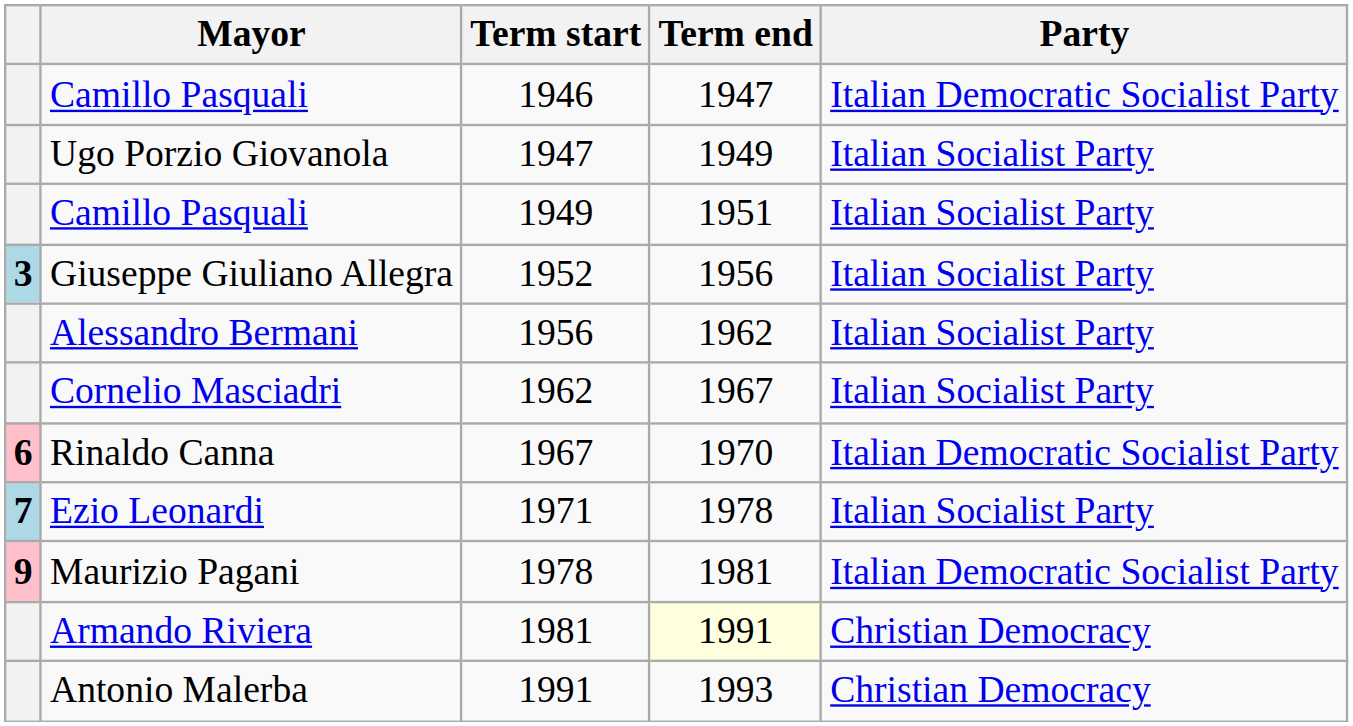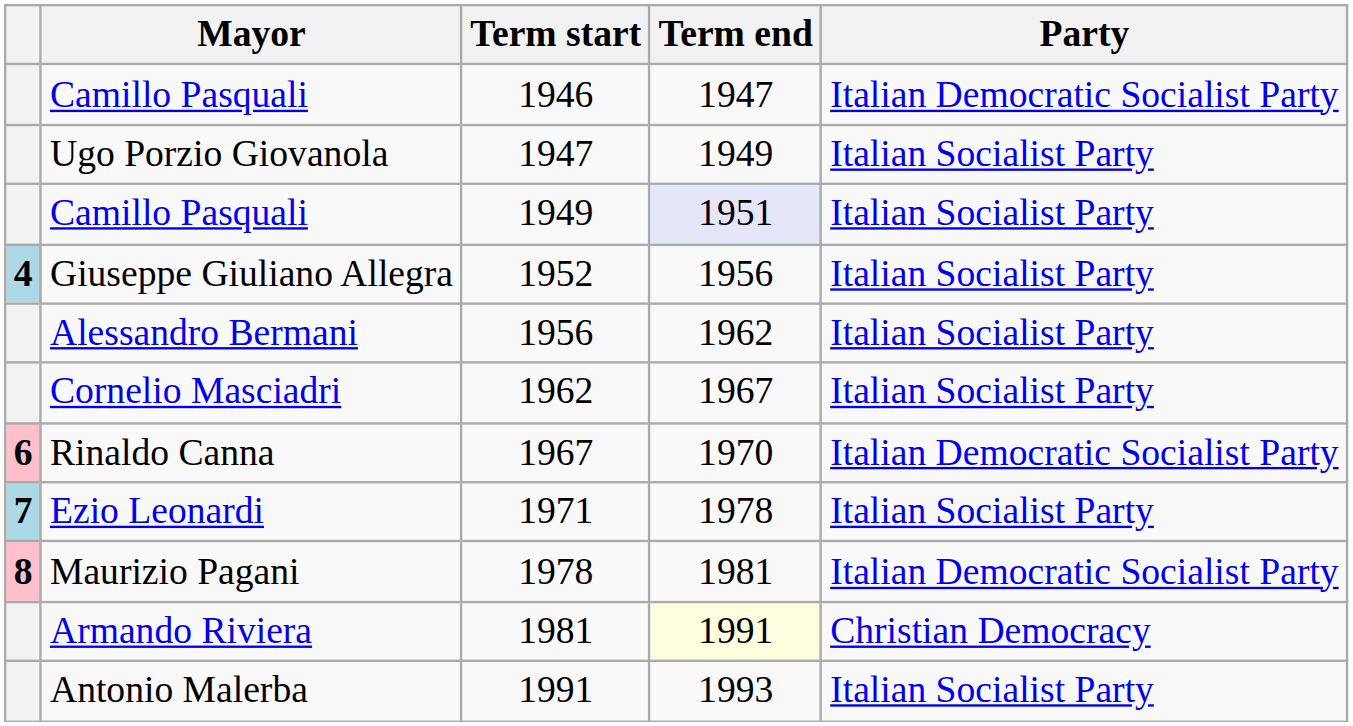(736, 213) no background -> (736, 213) lavender background
(23, 272) 3 -> (23, 272) 4
(23, 570) 9 -> (23, 570) 8
(990, 690) Christian Democracy -> (992, 690) Italian Socialist Party
